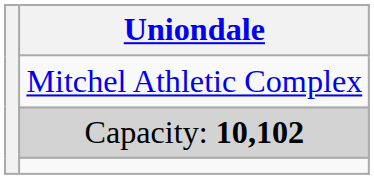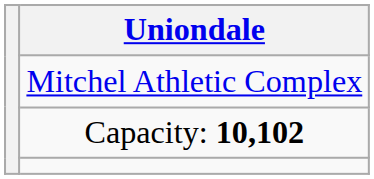(194, 132) lightgrey background -> (194, 132) no background
